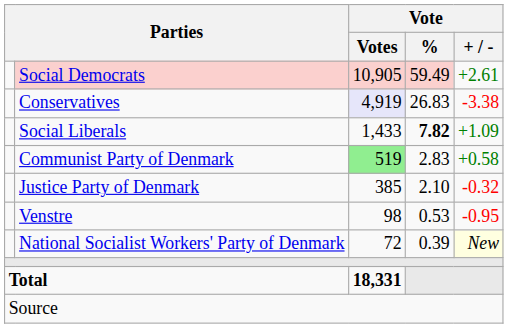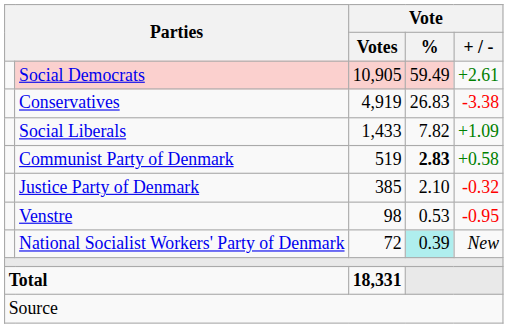(382, 103) lavender background -> (382, 103) no background
(434, 131) bold -> (434, 131) normal
(388, 159) lightgreen background -> (388, 159) no background
(434, 159) normal -> (434, 159) bold
(434, 243) no background -> (434, 243) paleturquoise background
(483, 243) lightyellow background -> (483, 243) no background
